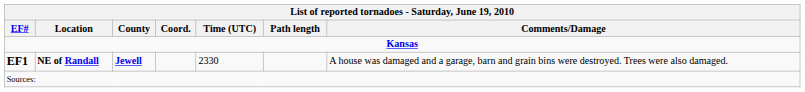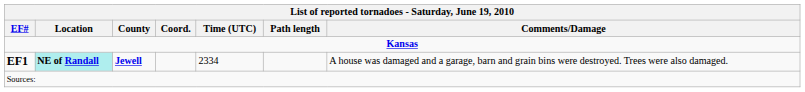(68, 61) no background -> (68, 61) paleturquoise background
(209, 61) 2330 -> (209, 61) 2334
